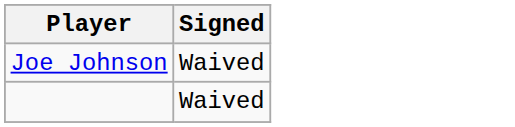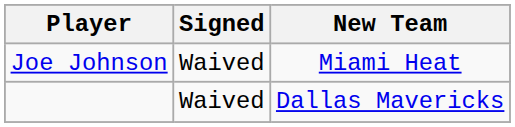+ column: (390, 24)
